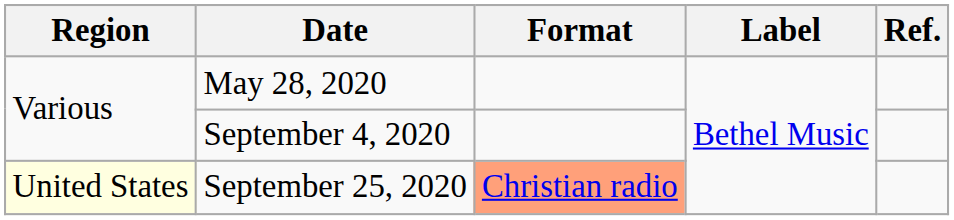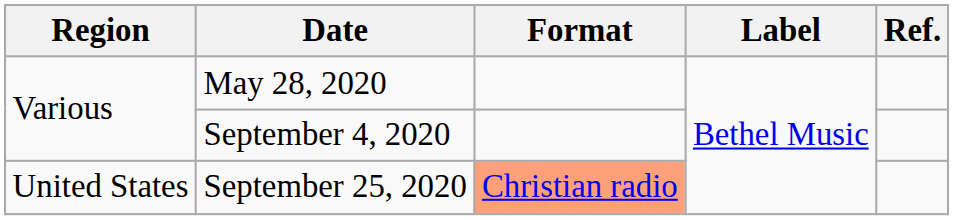(100, 186) lightyellow background -> (100, 186) no background
